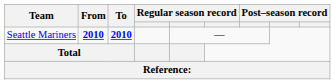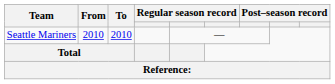(93, 35) bold -> (93, 35) normal
(121, 35) bold -> (121, 35) normal
